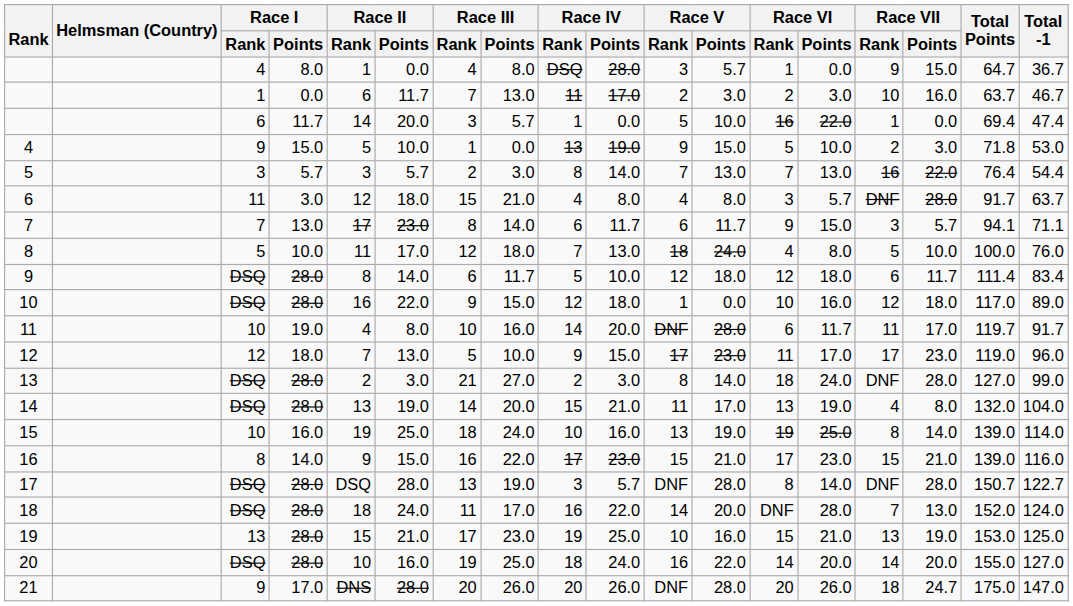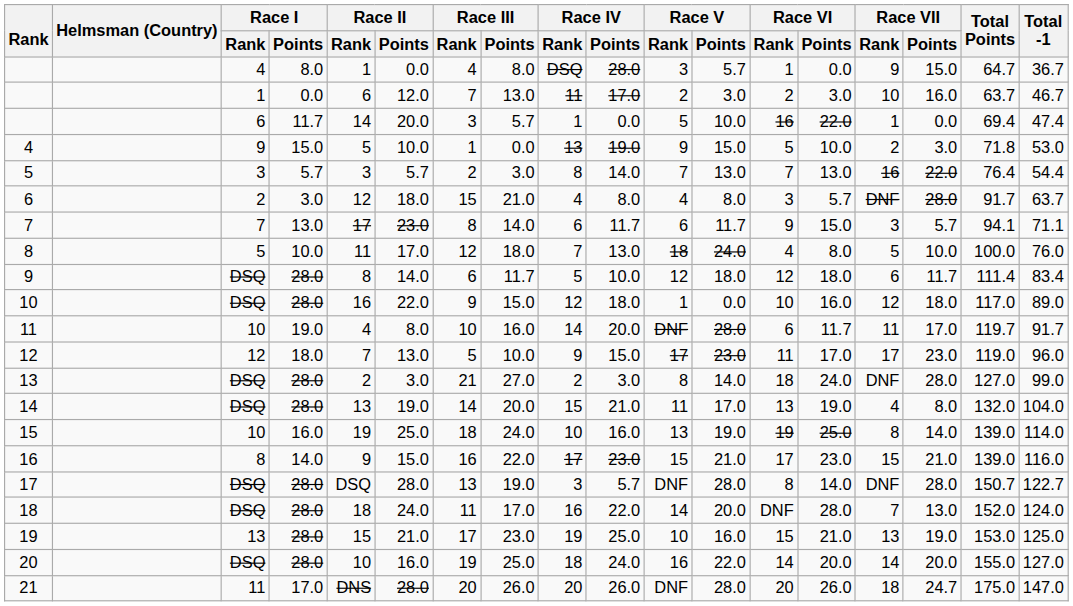(414, 96) 11.7 -> (413, 96) 12.0
(257, 199) 11 -> (261, 199) 2
(261, 588) 9 -> (257, 588) 11
